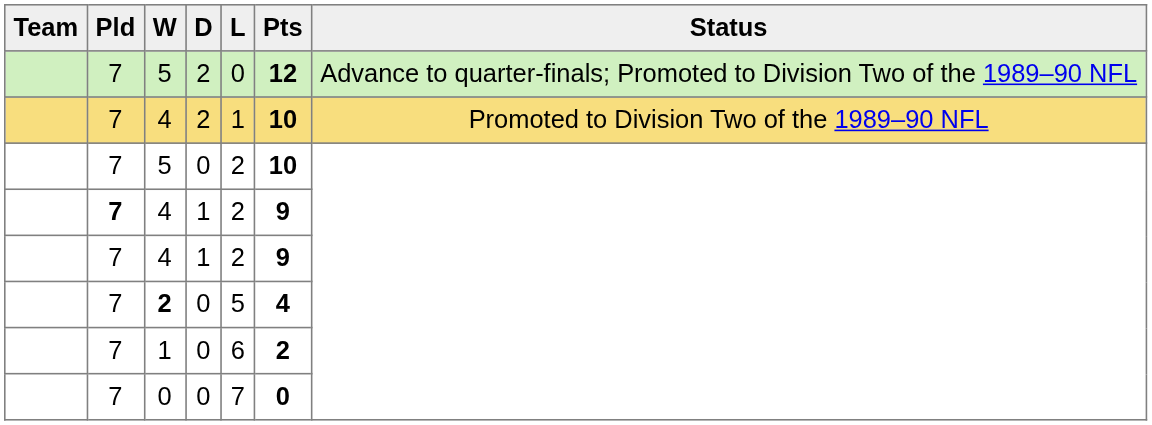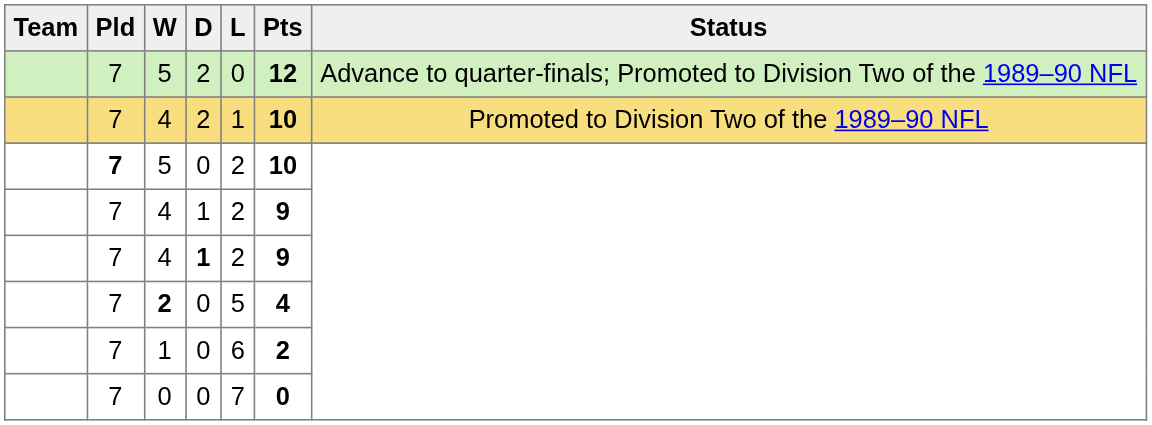(115, 165) normal -> (115, 165) bold
(115, 211) bold -> (115, 211) normal
(203, 258) normal -> (203, 258) bold
